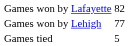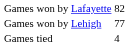(120, 39) 5 -> (120, 39) 4
